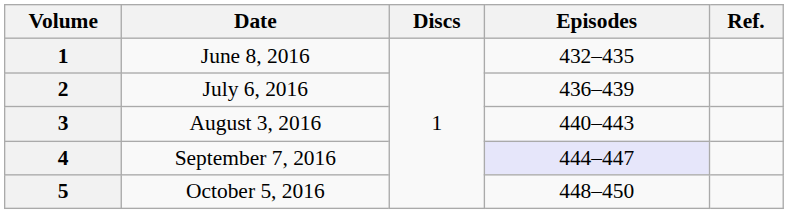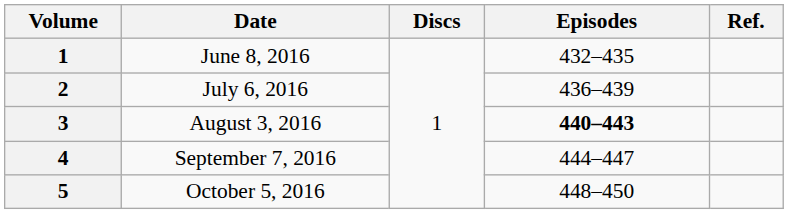(597, 123) normal -> (597, 123) bold
(597, 157) lavender background -> (597, 157) no background
